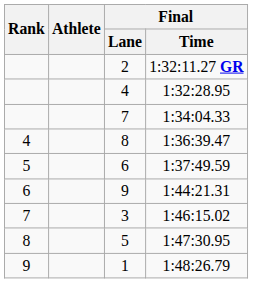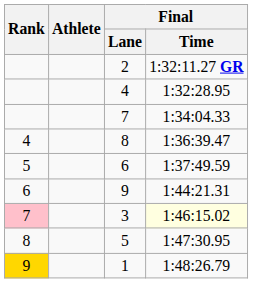(26, 215) no background -> (26, 215) pink background
(196, 215) no background -> (196, 215) lightyellow background
(26, 265) no background -> (26, 265) gold background
